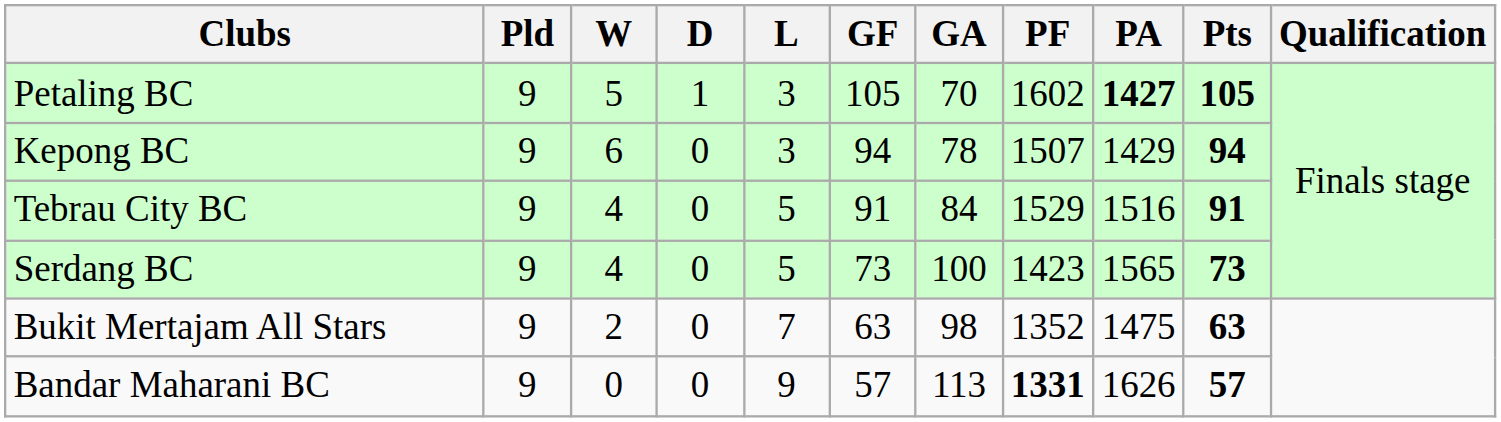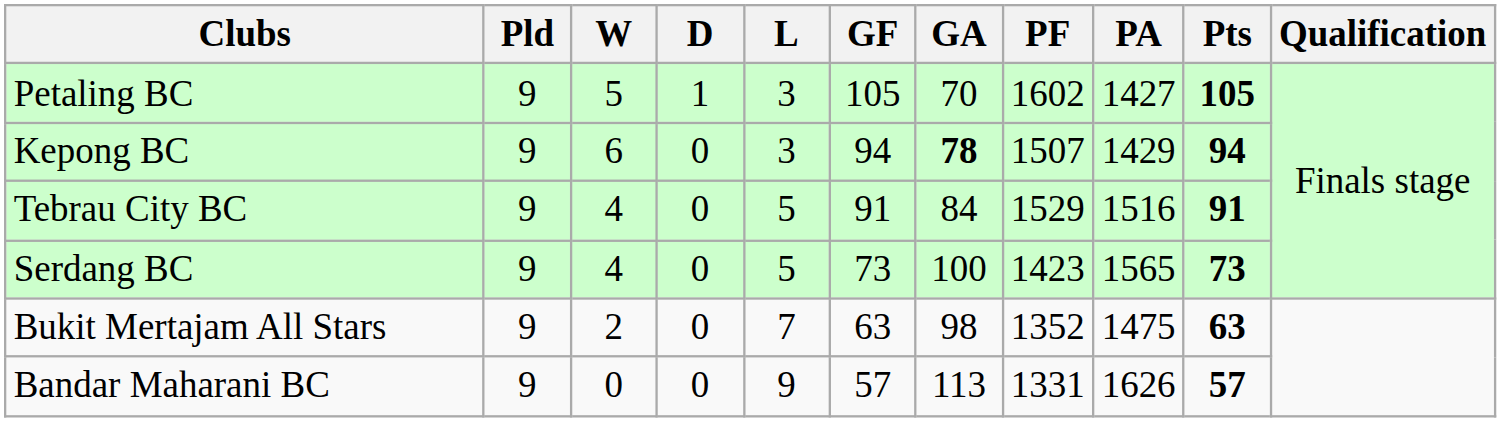(1139, 92) bold -> (1139, 92) normal
(959, 151) normal -> (959, 151) bold
(1048, 385) bold -> (1048, 385) normal
